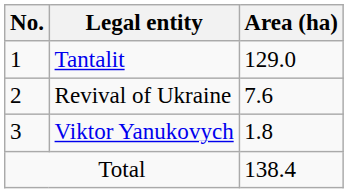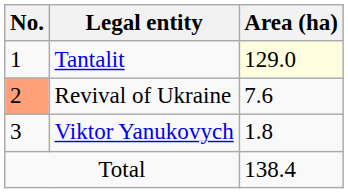(270, 59) no background -> (270, 59) lightyellow background
(16, 95) no background -> (16, 95) lightsalmon background
